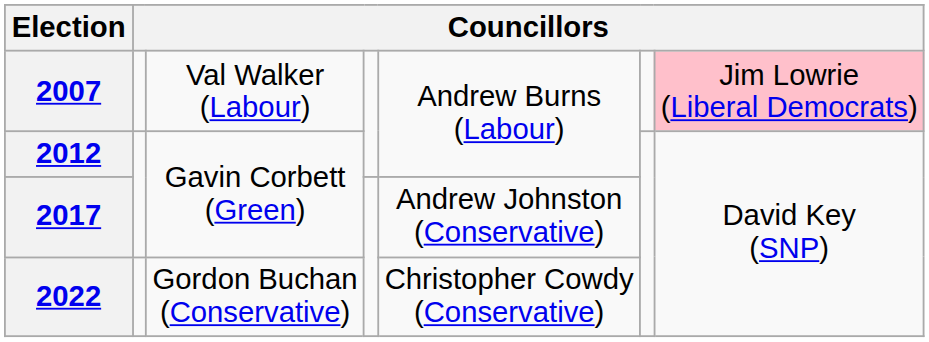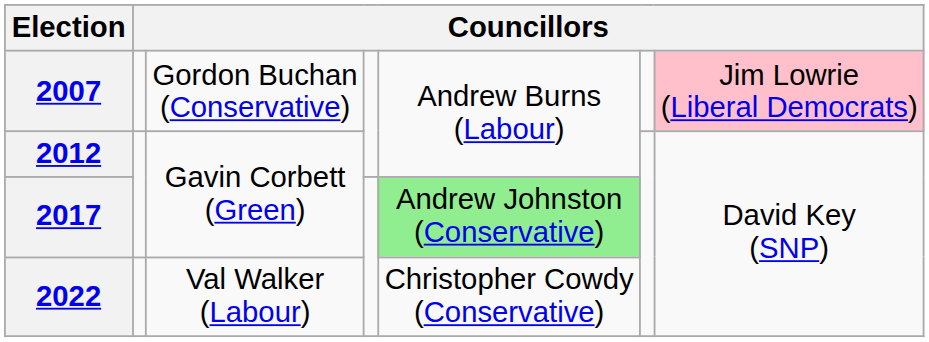(255, 90) Val Walker (Labour) -> (255, 90) Gordon Buchan (Conservative)
(509, 216) no background -> (509, 216) lightgreen background
(255, 295) Gordon Buchan (Conservative) -> (255, 295) Val Walker (Labour)
